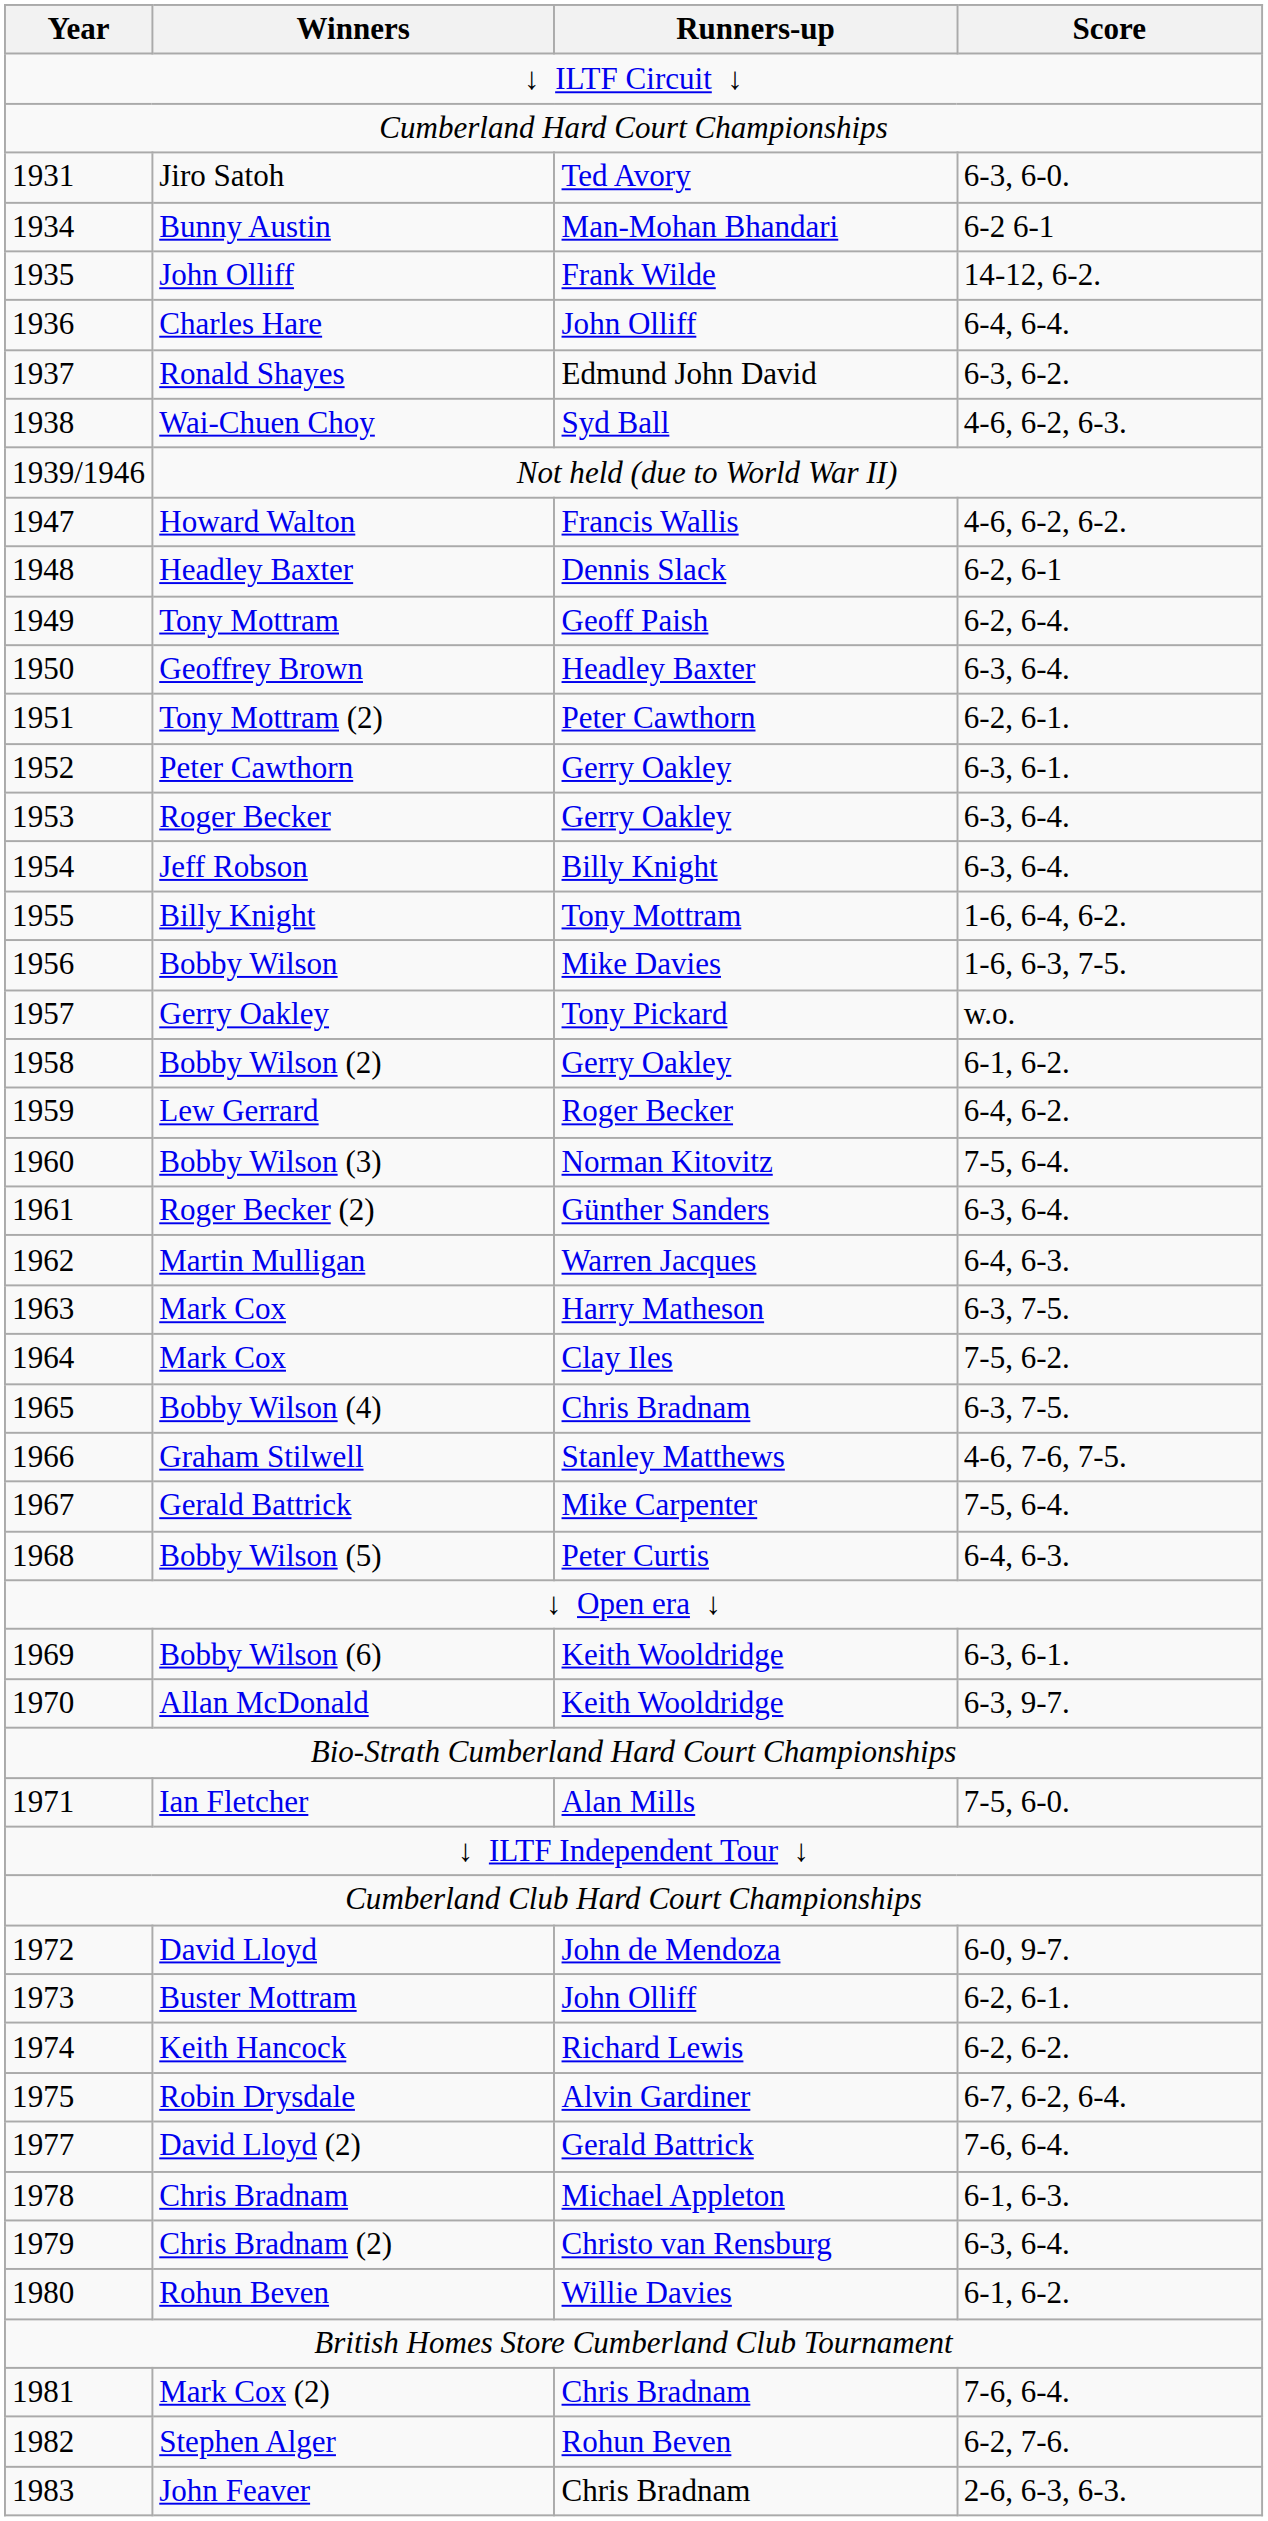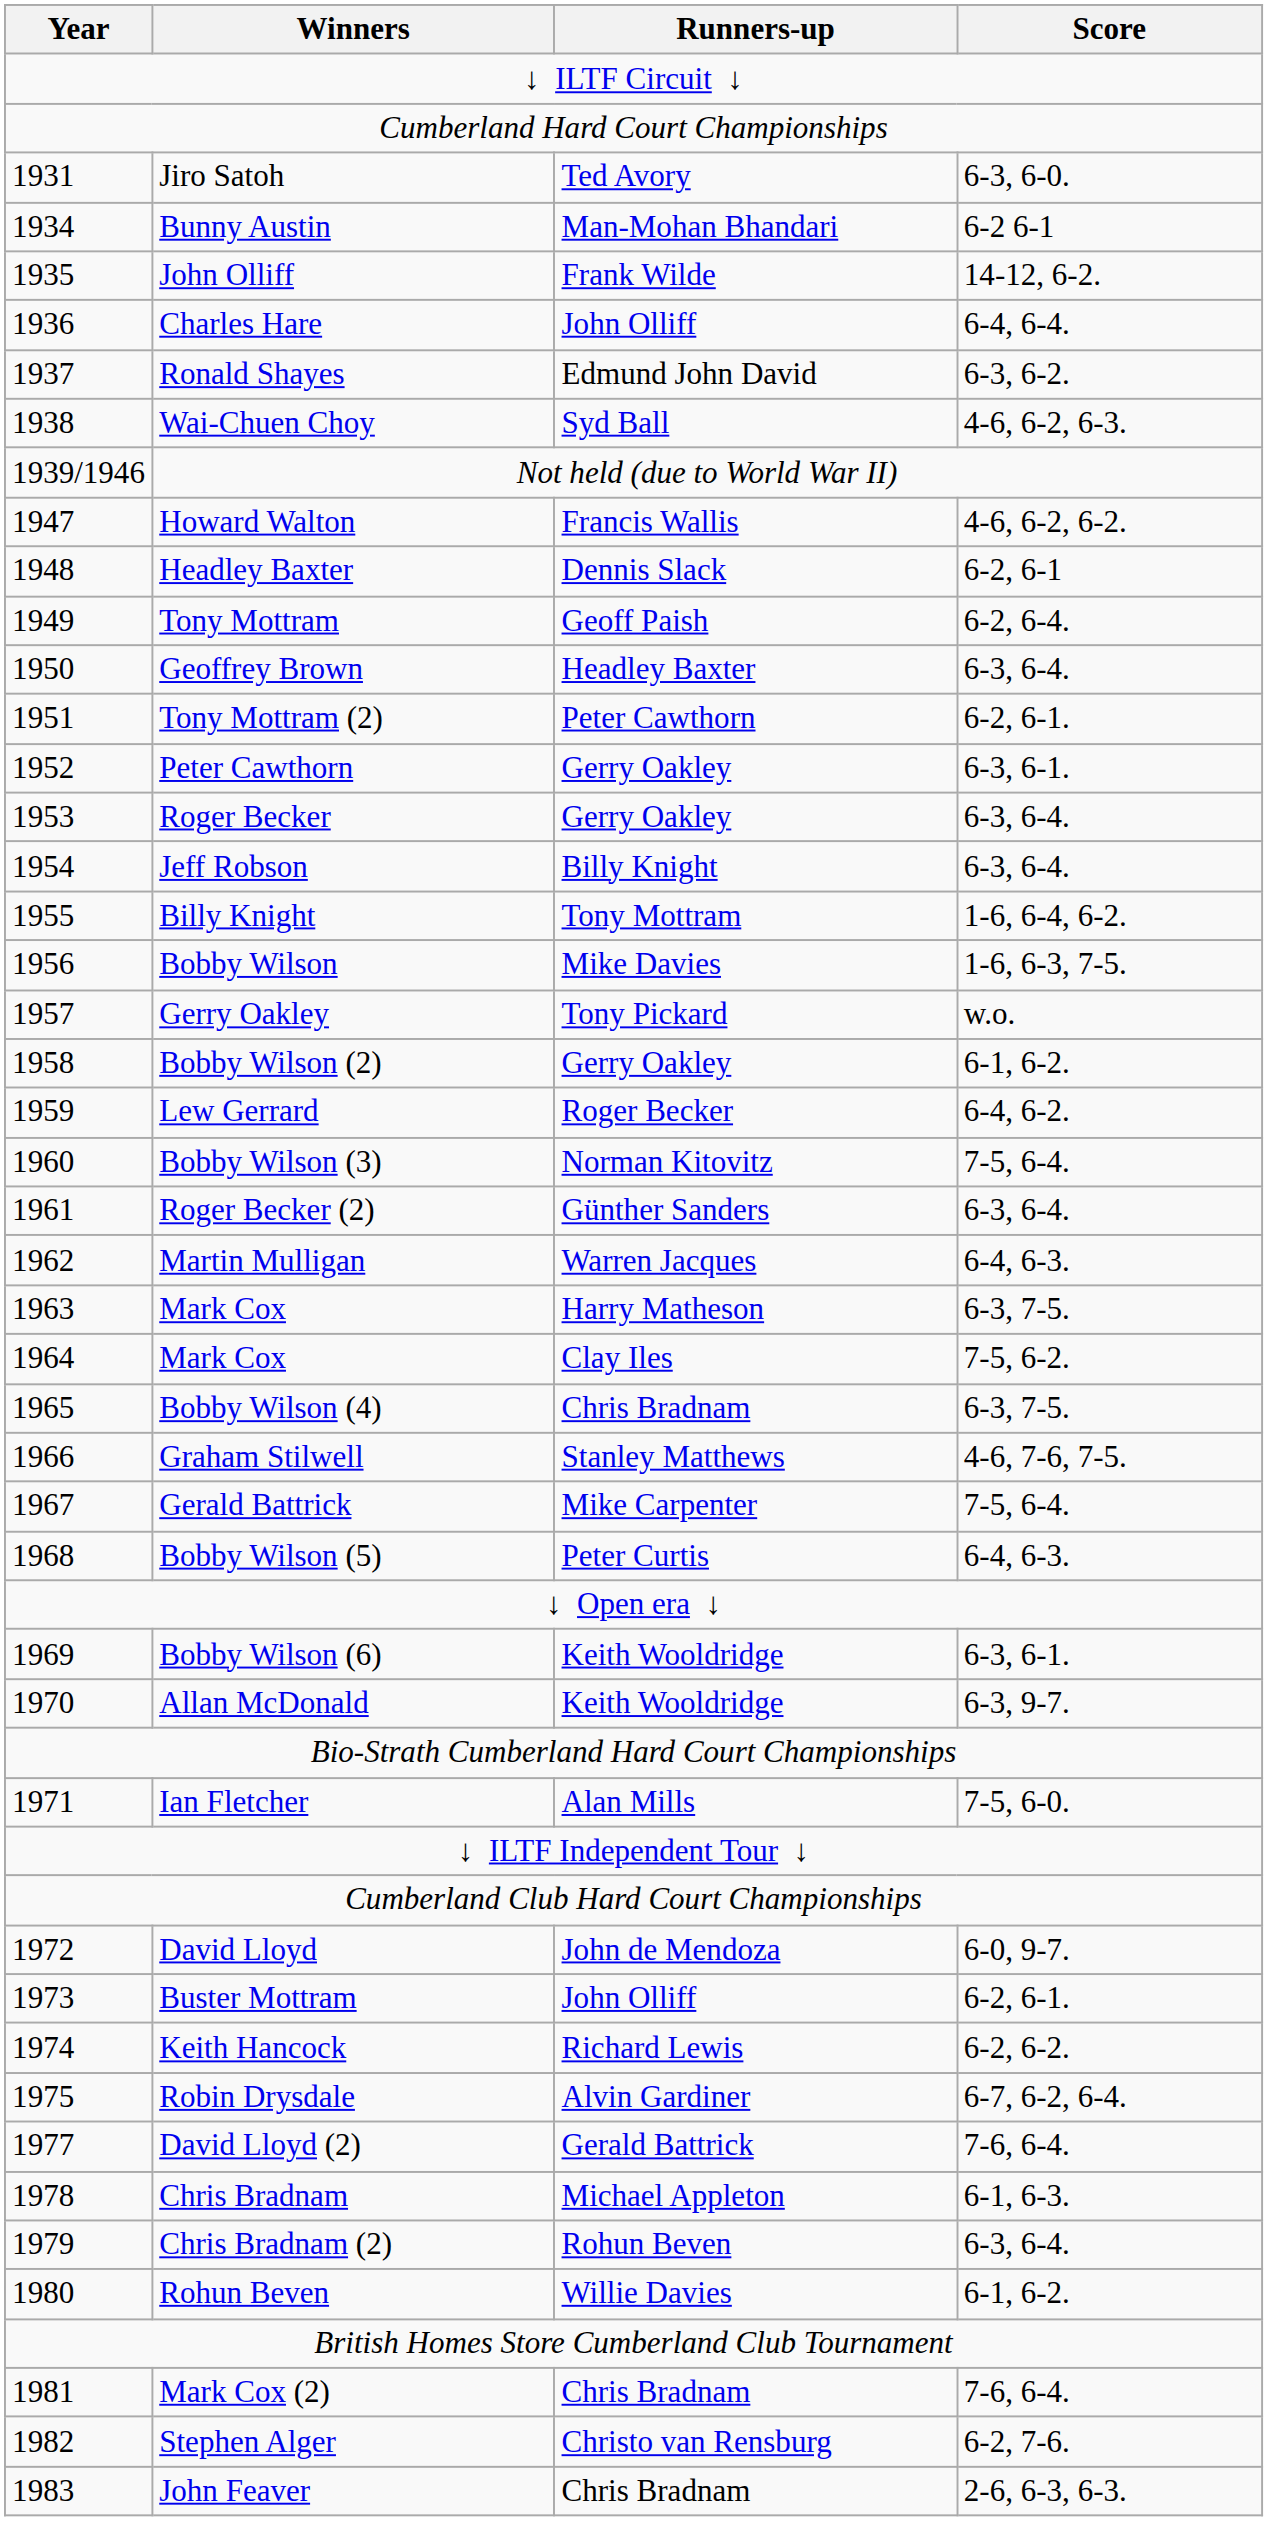(697, 2244) Christo van Rensburg -> (646, 2244) Rohun Beven
(646, 2441) Rohun Beven -> (697, 2441) Christo van Rensburg
